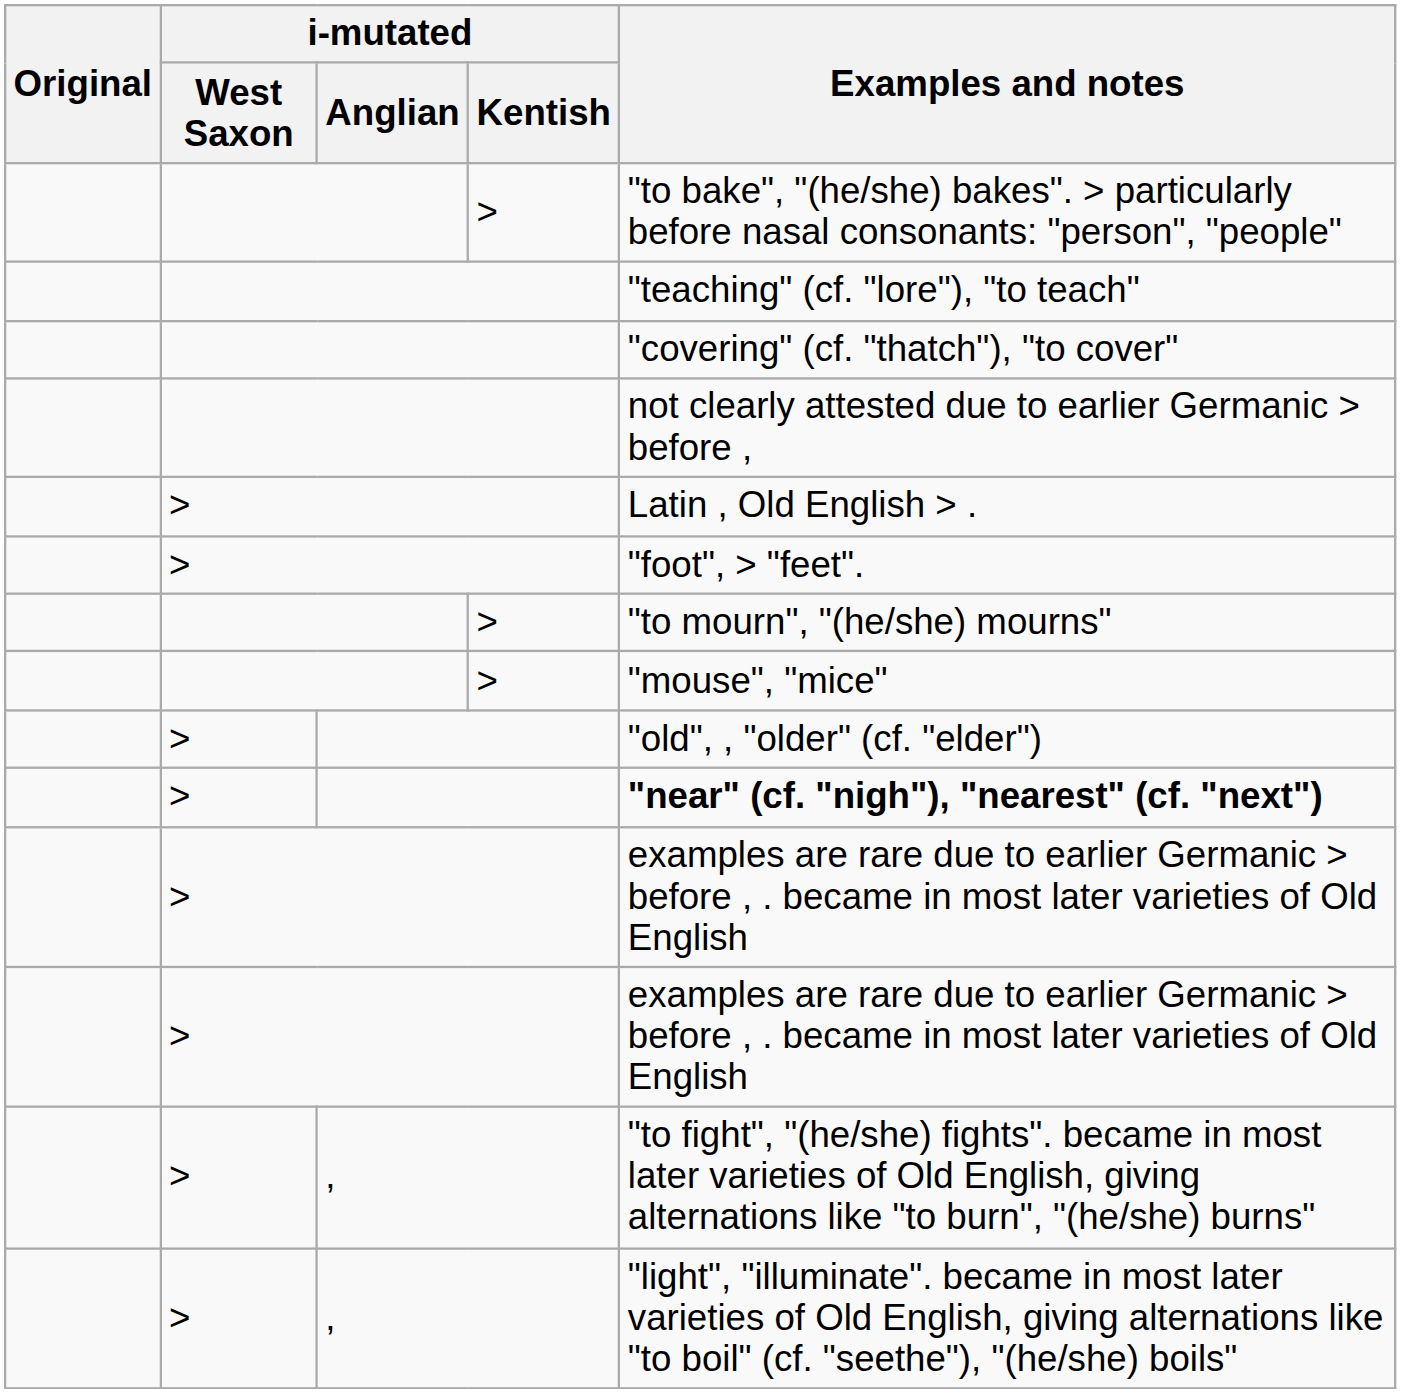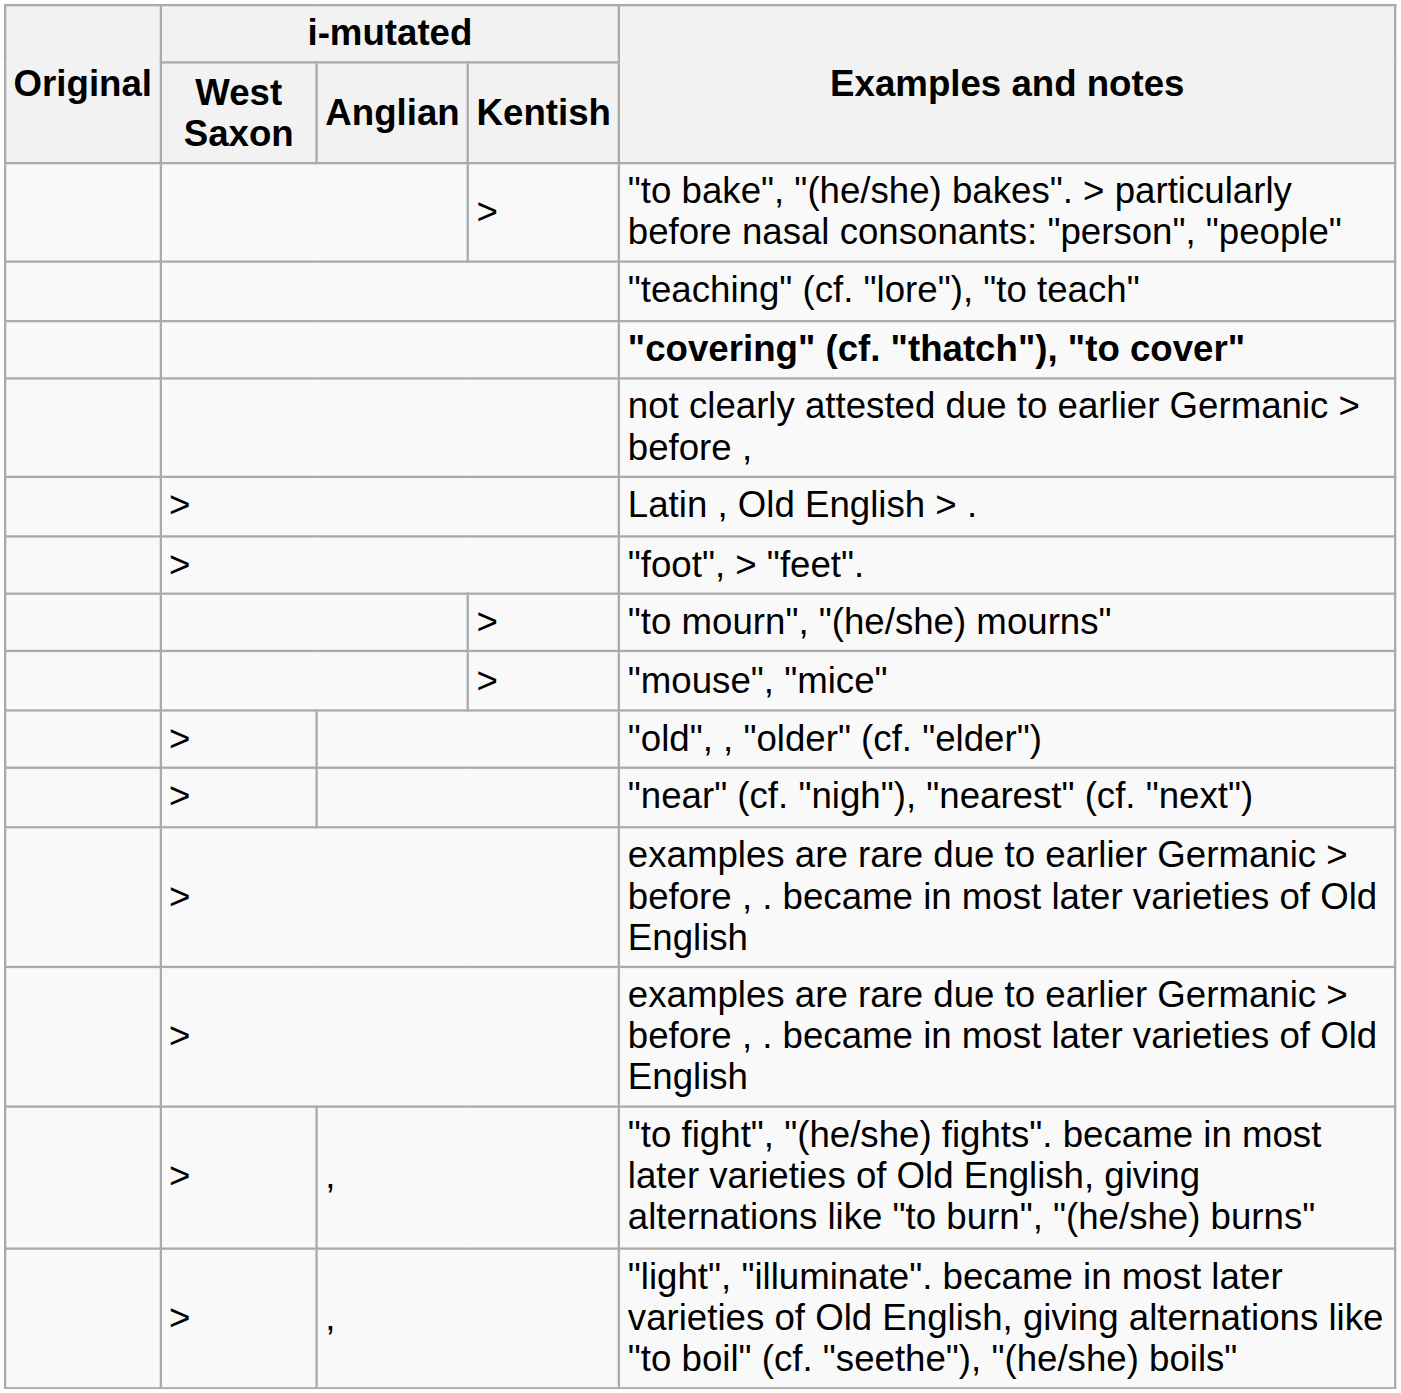(903, 348) normal -> (936, 348) bold
(975, 796) bold -> (941, 796) normal
